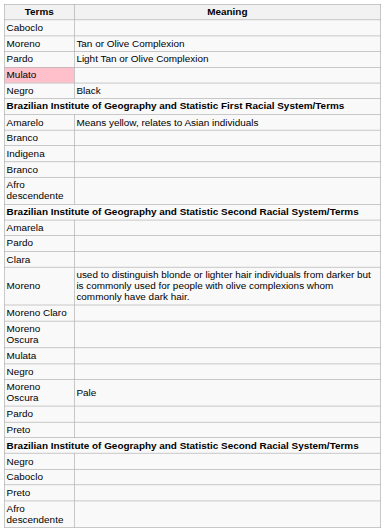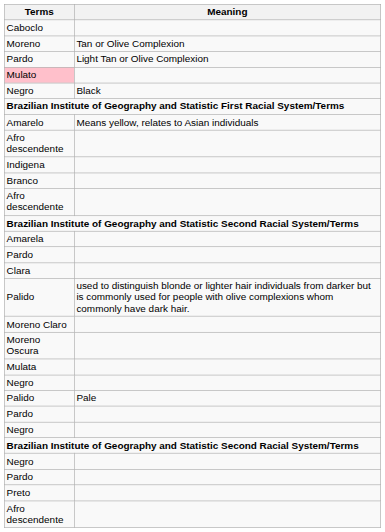(22, 138) Branco -> (35, 143) Afro descendente
(23, 286) Moreno -> (20, 297) Palido
(23, 392) Moreno Oscura -> (20, 398) Palido
(18, 430) Preto -> (20, 430) Negro
(25, 477) Caboclo -> (20, 477) Pardo
